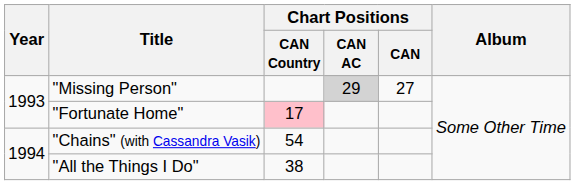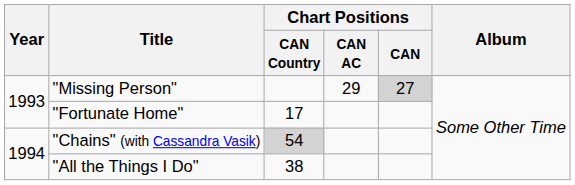(351, 88) lightgrey background -> (351, 88) no background
(405, 88) no background -> (405, 88) lightgrey background
(294, 114) pink background -> (294, 114) no background
(294, 140) no background -> (294, 140) lightgrey background
